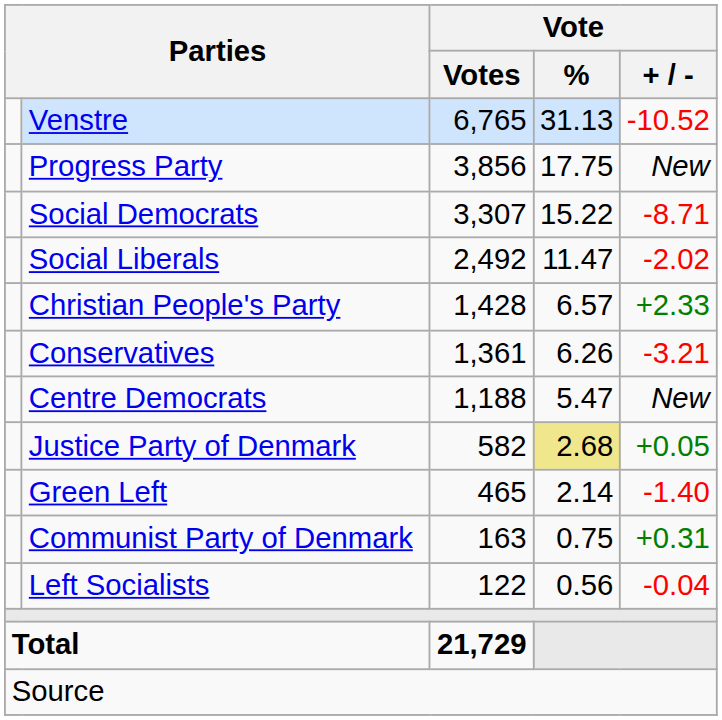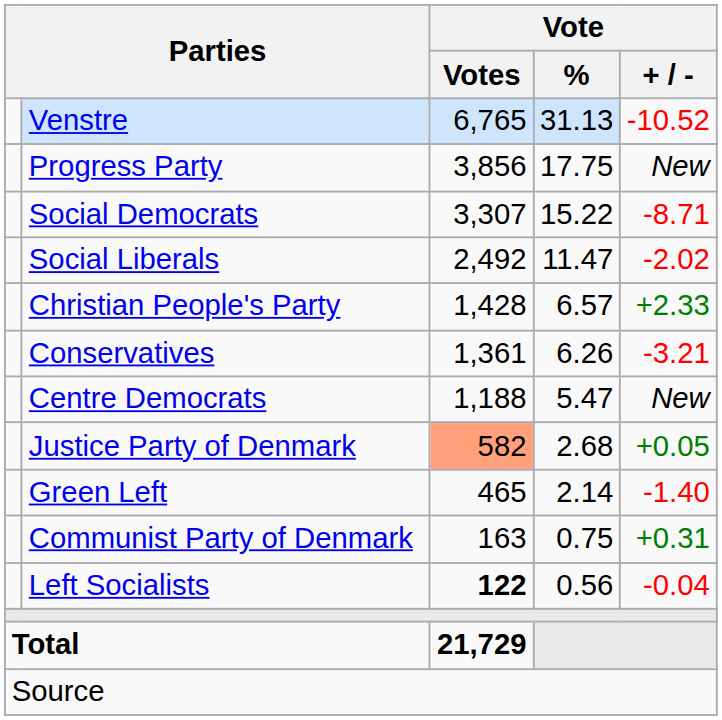(502, 445) no background -> (502, 445) lightsalmon background
(585, 445) khaki background -> (585, 445) no background
(502, 584) normal -> (502, 584) bold
